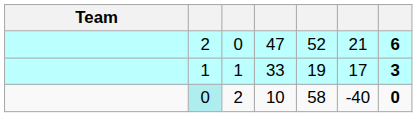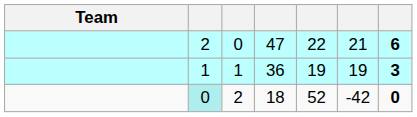(317, 44) 52 -> (317, 44) 22
(275, 71) 33 -> (275, 71) 36
(358, 71) 17 -> (358, 71) 19
(275, 97) 10 -> (275, 97) 18
(317, 97) 58 -> (317, 97) 52
(358, 97) -40 -> (358, 97) -42
